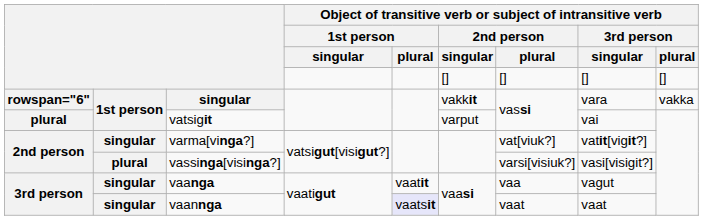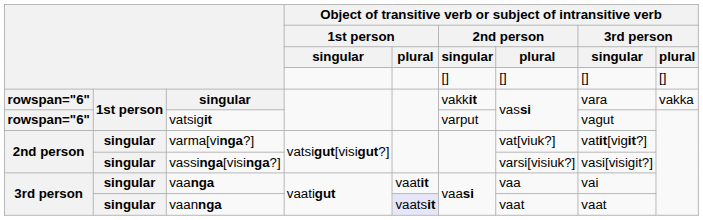(49, 120) plural -> (49, 120) rowspan="6"
(590, 120) vai -> (598, 120) vagut
(130, 162) plural -> (130, 162) singular
(598, 183) vagut -> (590, 183) vai
